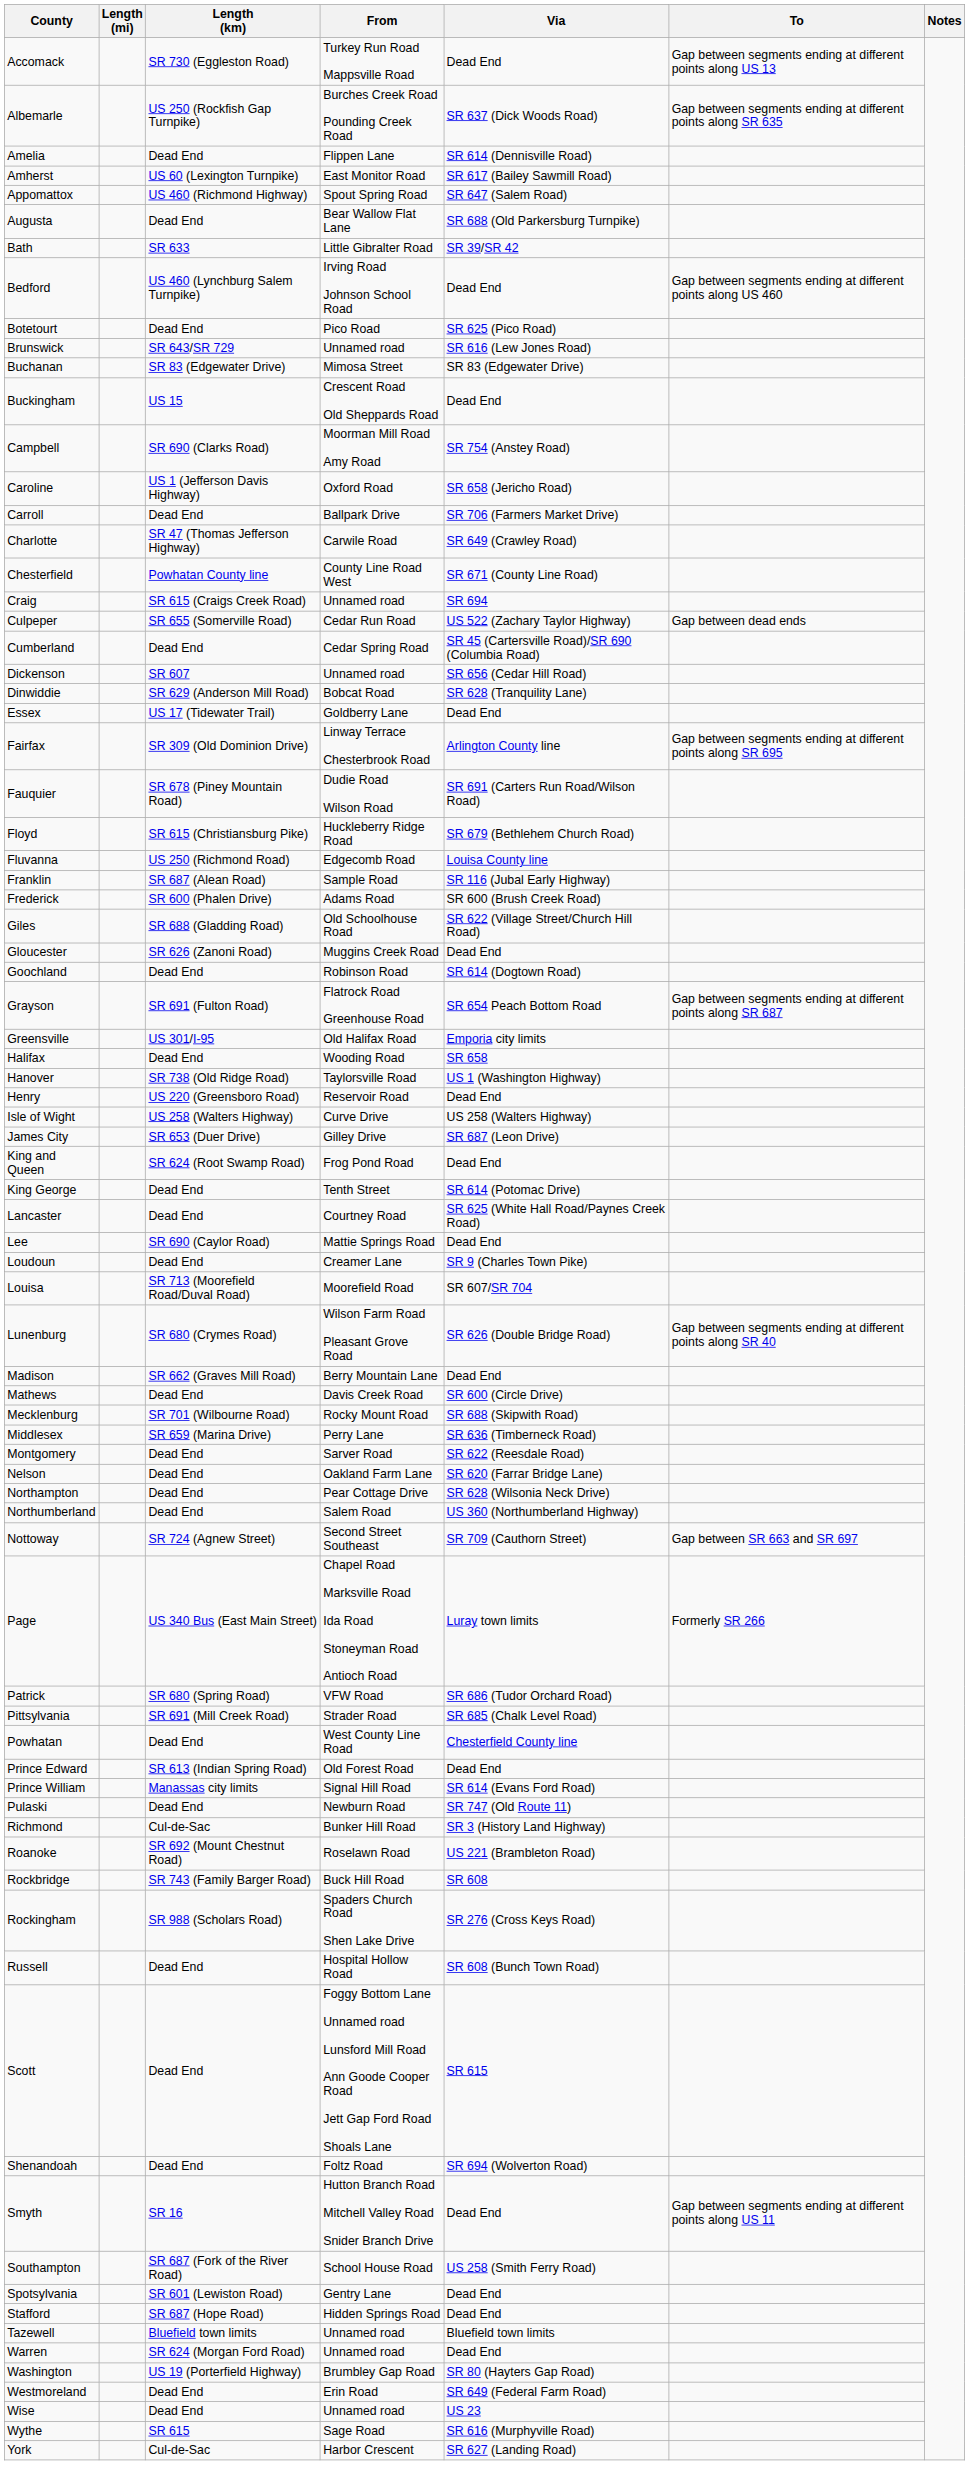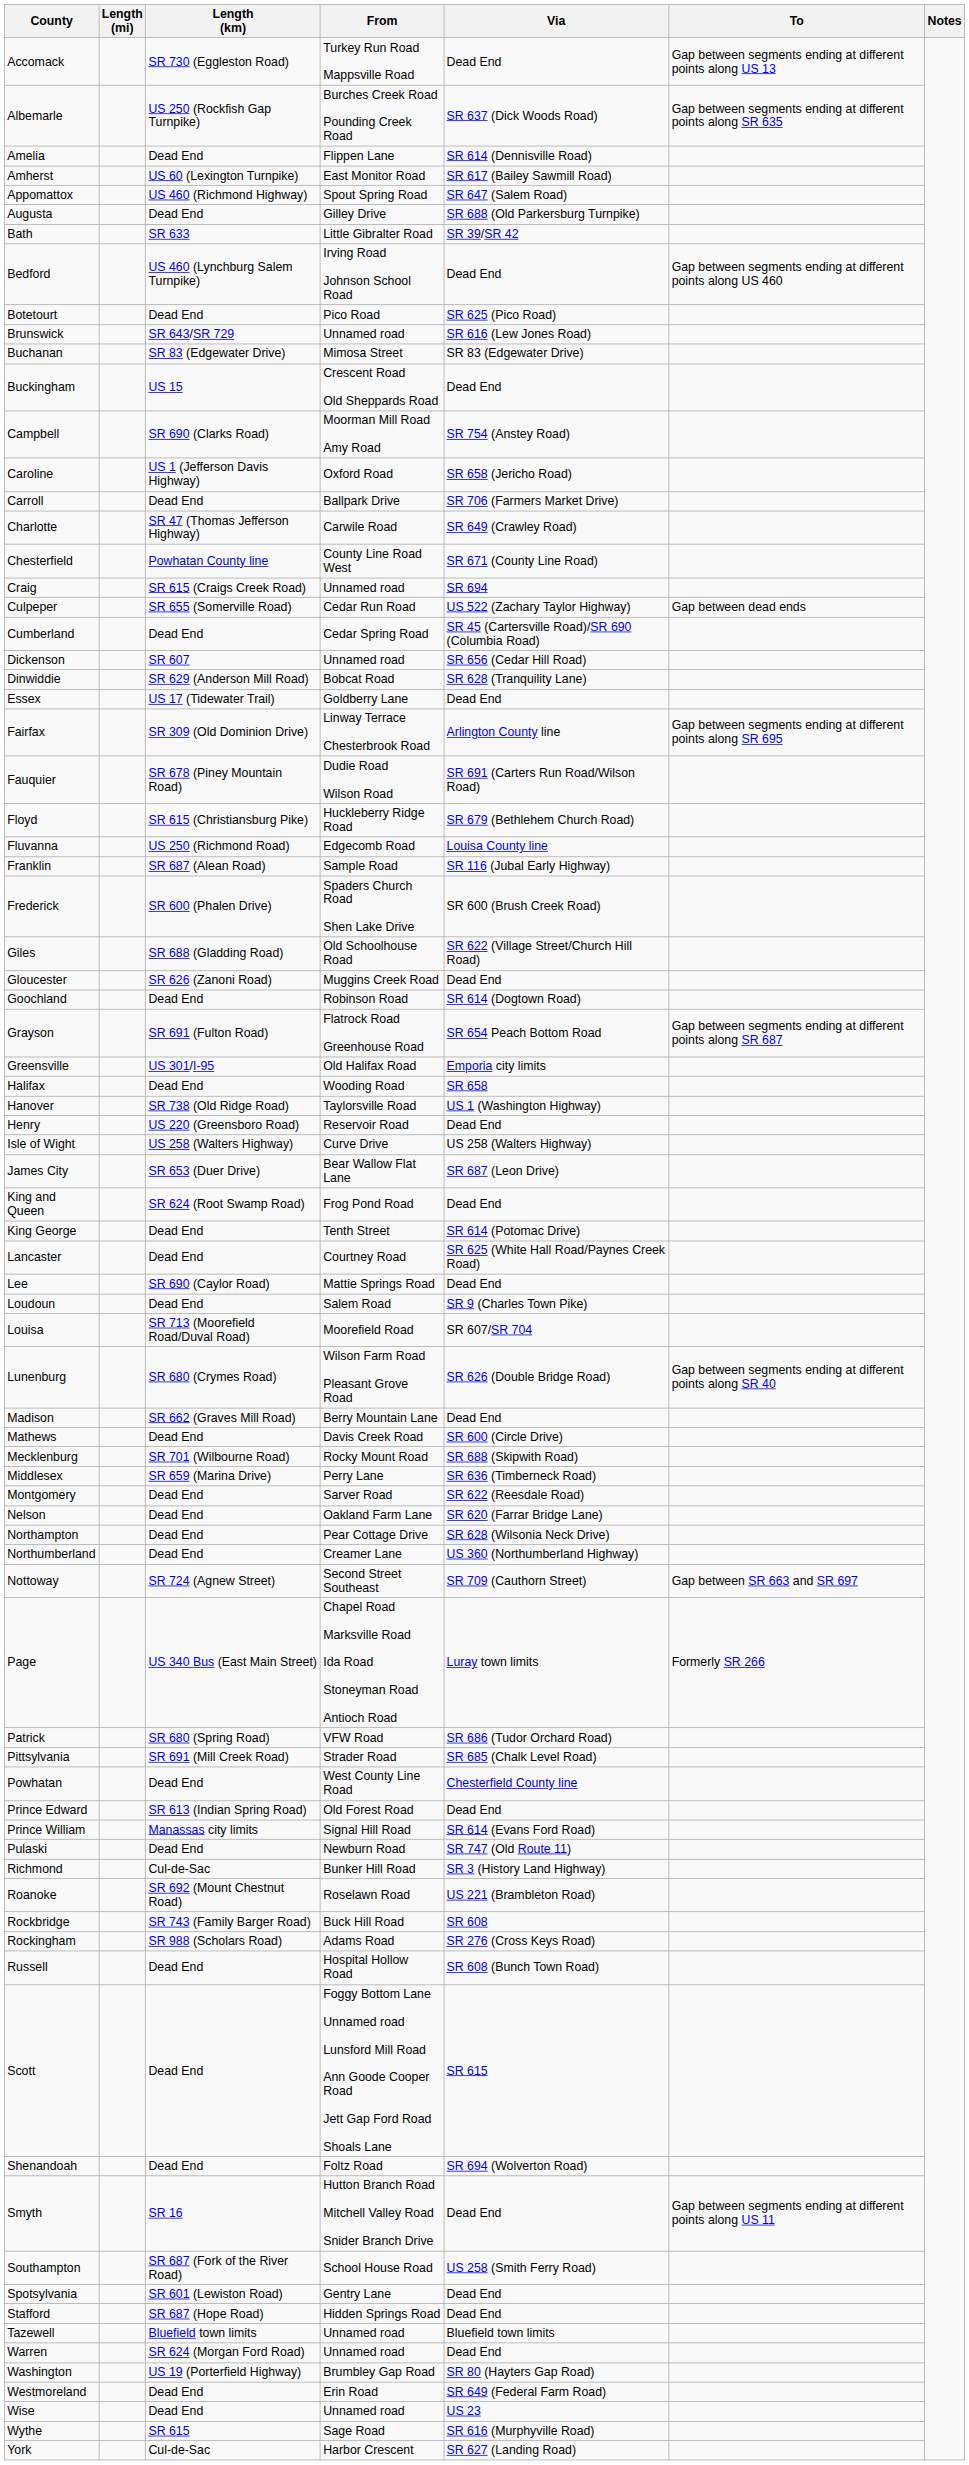(370, 221) Bear Wallow Flat Lane -> (355, 214) Gilley Drive
(359, 899) Adams Road -> (369, 906) Spaders Church Road Shen Lake Drive
(355, 1136) Gilley Drive -> (370, 1171) Bear Wallow Flat Lane
(363, 1262) Creamer Lane -> (357, 1303) Salem Road
(357, 1512) Salem Road -> (363, 1554) Creamer Lane
(369, 1920) Spaders Church Road Shen Lake Drive -> (359, 1941) Adams Road
